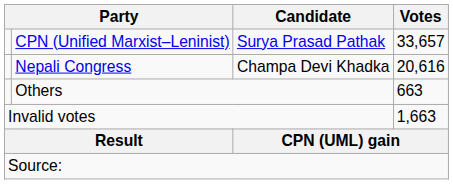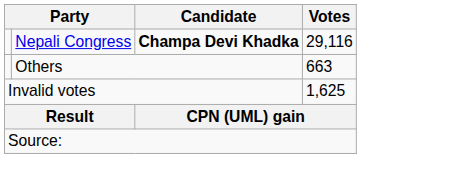- row: (123, 41)
(313, 66) normal -> (219, 41) bold
(421, 66) 20,616 -> (329, 41) 29,116
(416, 116) 1,663 -> (326, 91) 1,625
